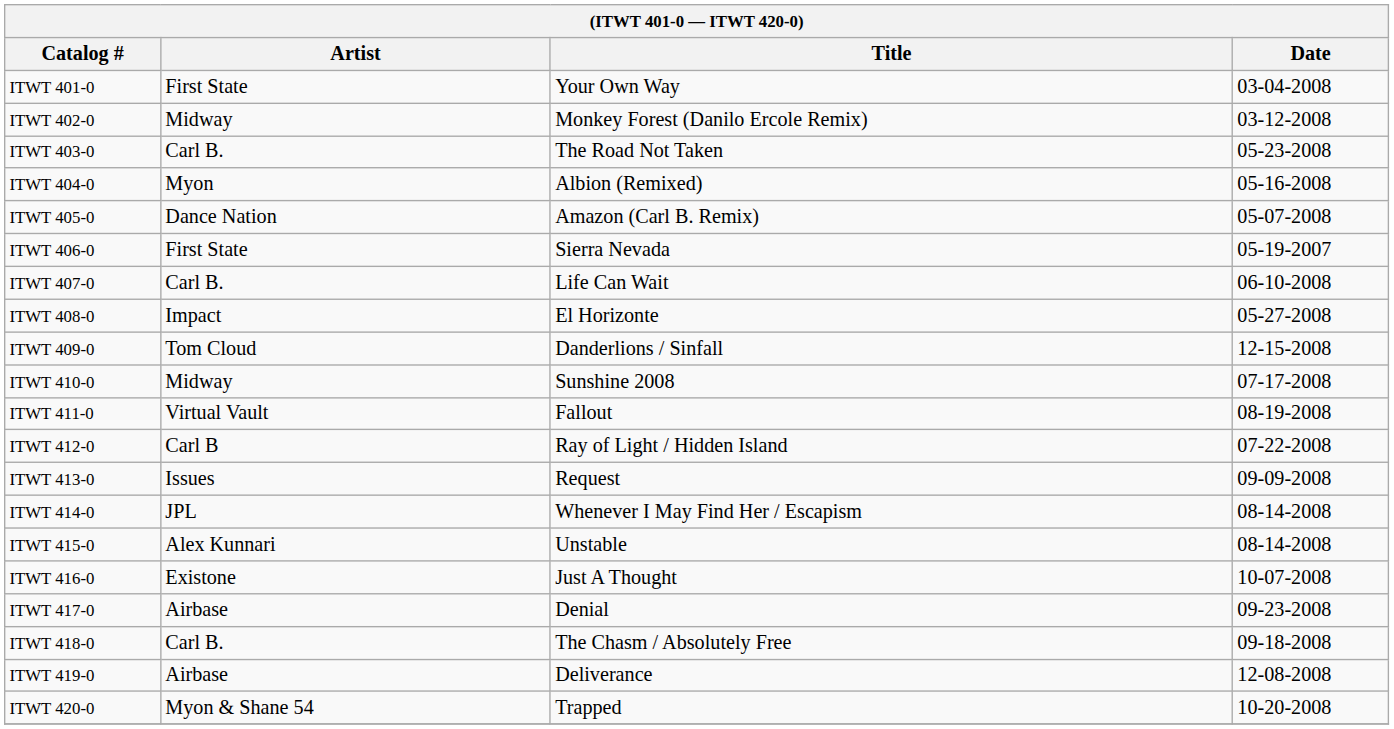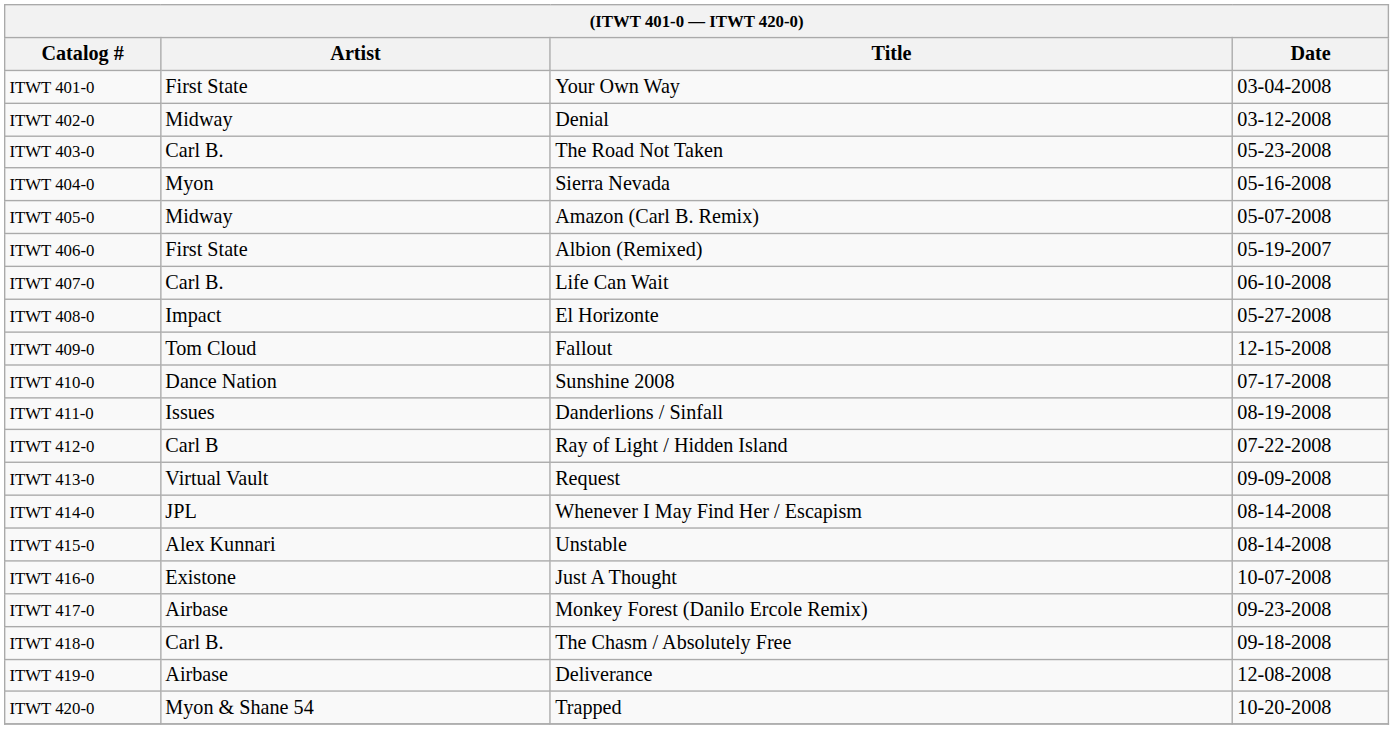(711, 118) Monkey Forest (Danilo Ercole Remix) -> (582, 118) Denial
(629, 184) Albion (Remixed) -> (613, 184) Sierra Nevada
(221, 216) Dance Nation -> (199, 216) Midway
(613, 249) Sierra Nevada -> (629, 249) Albion (Remixed)
(639, 347) Danderlions / Sinfall -> (584, 347) Fallout
(199, 380) Midway -> (221, 380) Dance Nation
(217, 413) Virtual Vault -> (190, 413) Issues
(584, 413) Fallout -> (639, 413) Danderlions / Sinfall
(190, 478) Issues -> (217, 478) Virtual Vault
(582, 609) Denial -> (711, 609) Monkey Forest (Danilo Ercole Remix)
